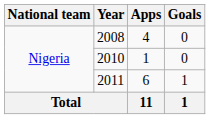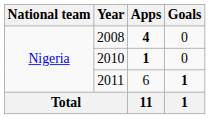(146, 37) normal -> (146, 37) bold
(146, 59) normal -> (146, 59) bold
(185, 80) normal -> (185, 80) bold
